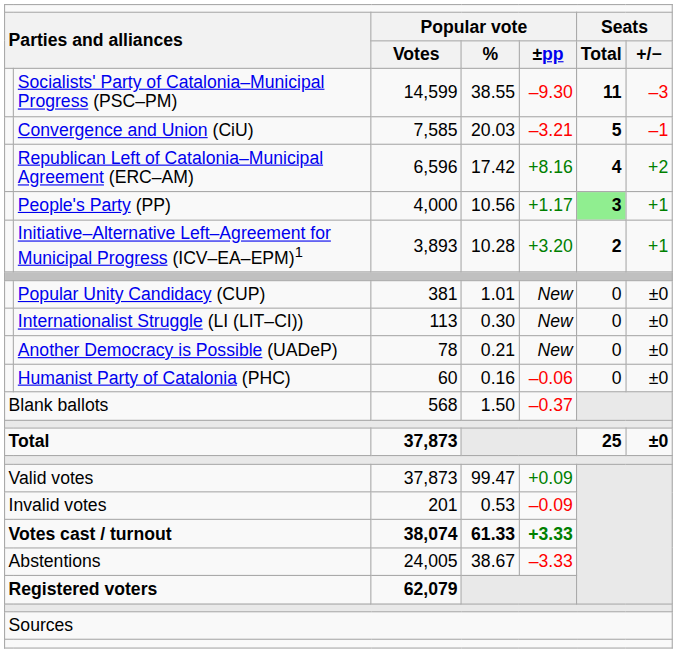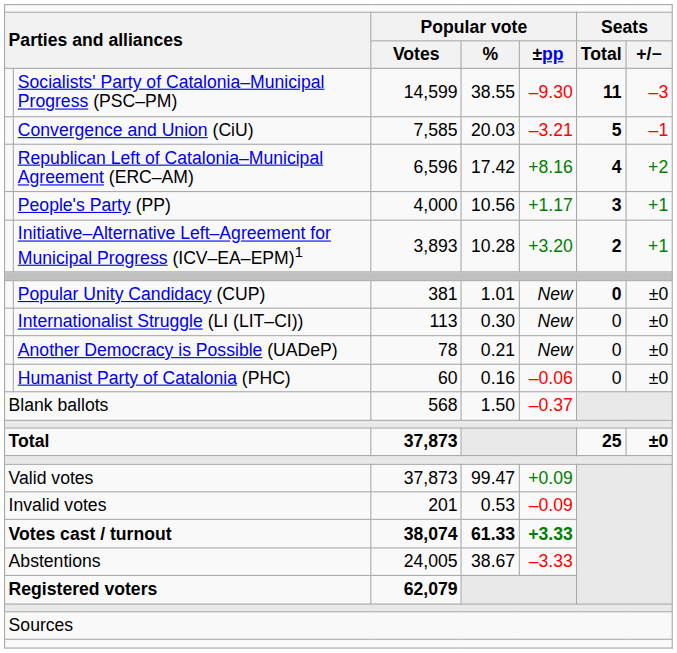(617, 205) lightgreen background -> (617, 205) no background
(617, 294) normal -> (617, 294) bold
